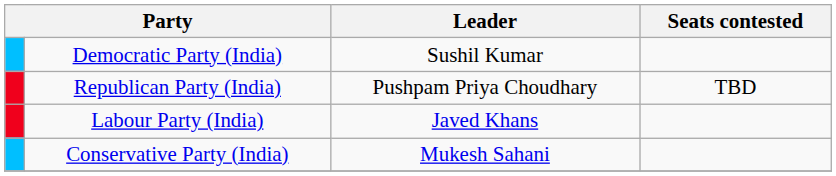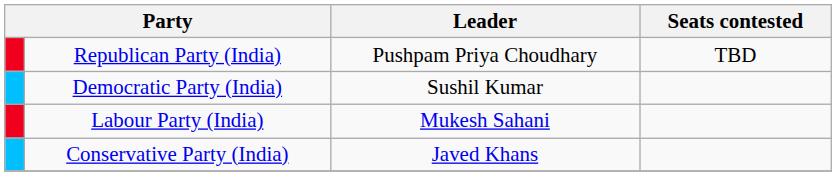rows swapped: (177, 87) <-> (177, 54)
(485, 120) Javed Khans -> (485, 120) Mukesh Sahani
(485, 154) Mukesh Sahani -> (485, 154) Javed Khans
